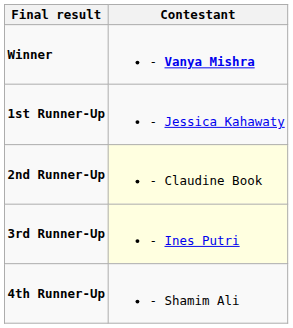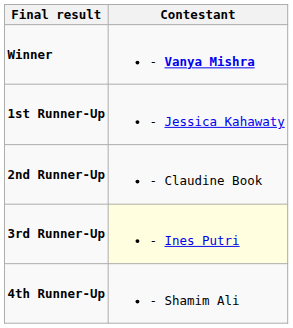(198, 181) lightyellow background -> (198, 181) no background
